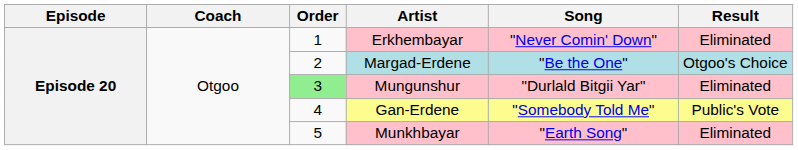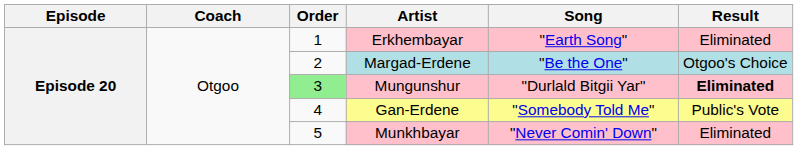(583, 40) "Never Comin' Down" -> (583, 40) "Earth Song"
(735, 86) normal -> (735, 86) bold
(583, 133) "Earth Song" -> (583, 133) "Never Comin' Down"
